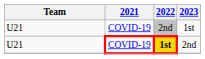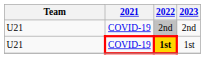(189, 28) 1st -> (189, 28) 2nd
(189, 44) 2nd -> (189, 44) 1st
